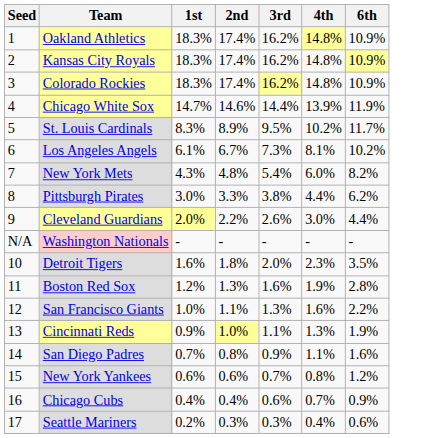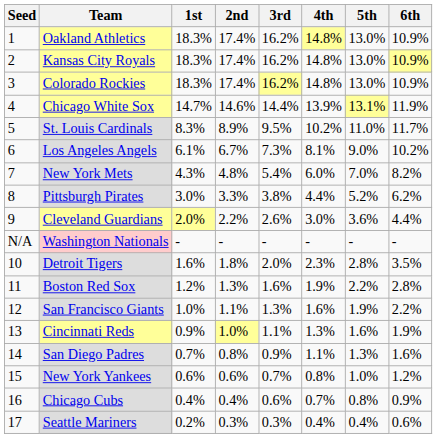+ column: (367, 15)
